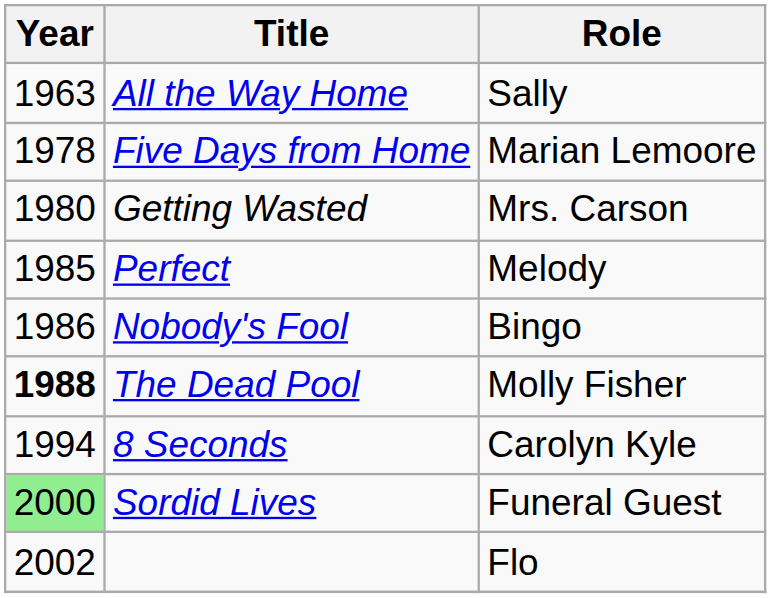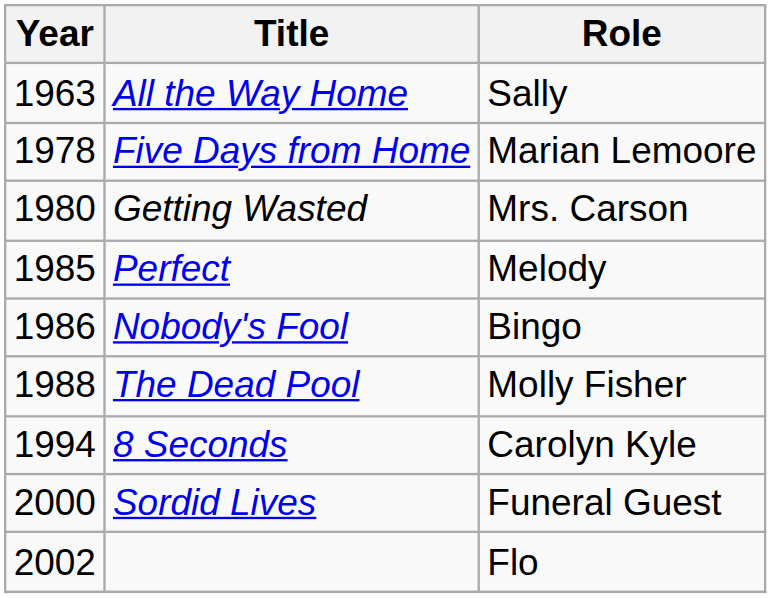(55, 385) bold -> (55, 385) normal
(55, 502) lightgreen background -> (55, 502) no background
